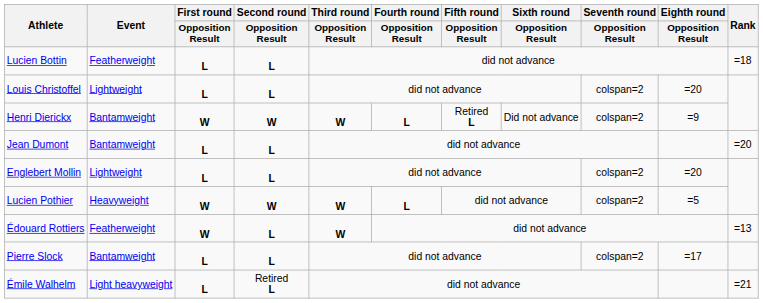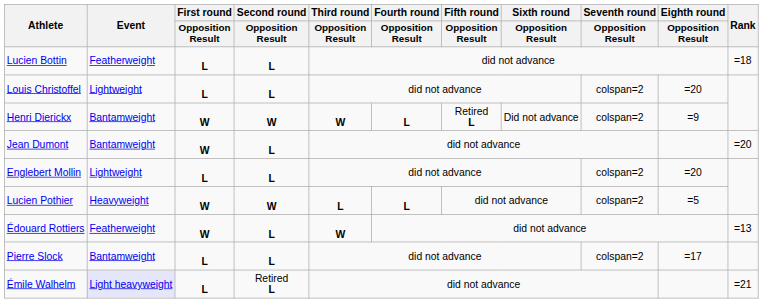(205, 151) L -> (205, 151) W
(340, 207) W -> (340, 207) L
(131, 285) no background -> (131, 285) lavender background
